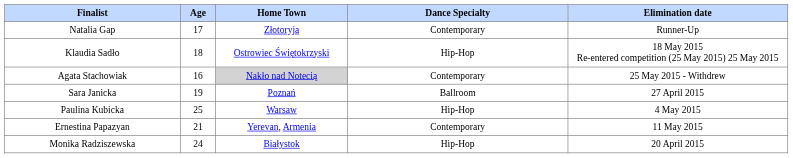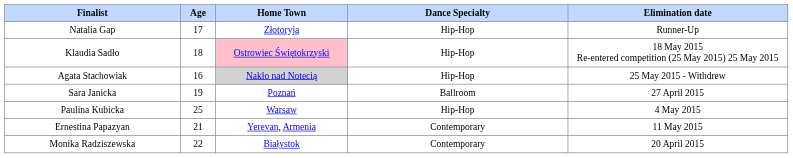(458, 30) Contemporary -> (458, 30) Hip-Hop
(282, 53) no background -> (282, 53) pink background
(458, 75) Contemporary -> (458, 75) Hip-Hop
(198, 144) 24 -> (198, 144) 22
(458, 144) Hip-Hop -> (458, 144) Contemporary
